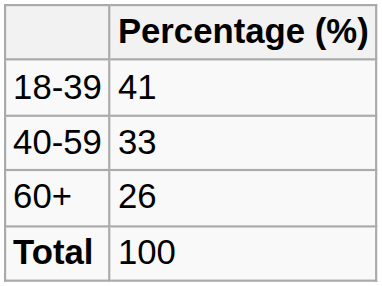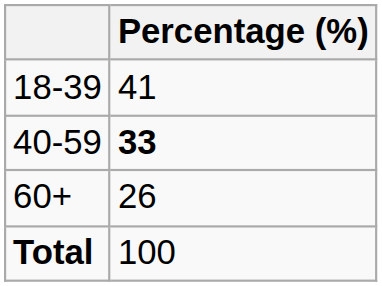(137, 142) normal -> (137, 142) bold
